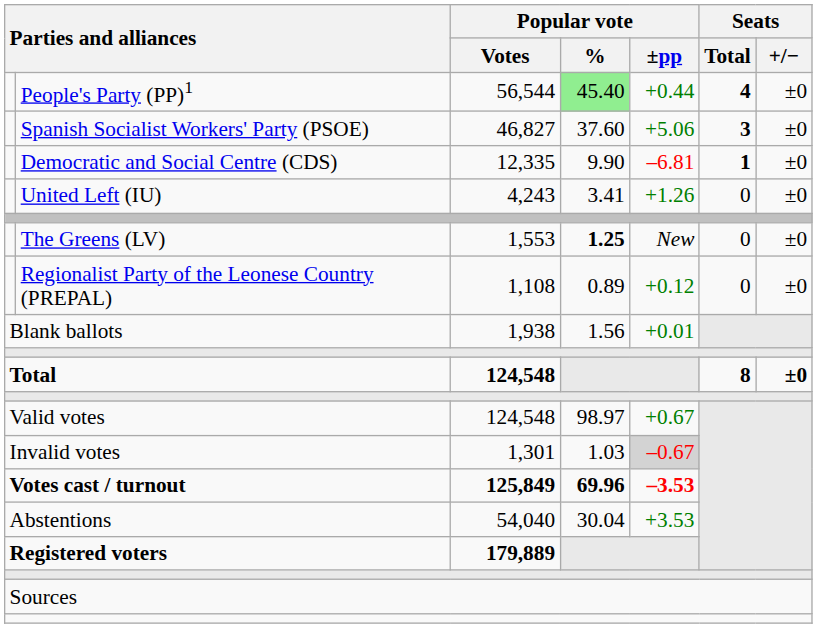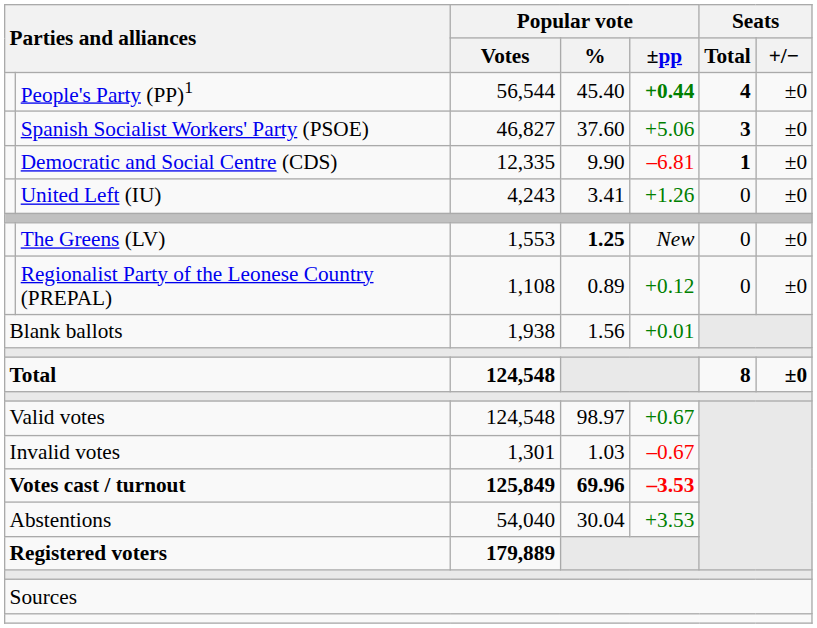(601, 91) lightgreen background -> (601, 91) no background
(670, 91) normal -> (670, 91) bold
(670, 451) lightgrey background -> (670, 451) no background
